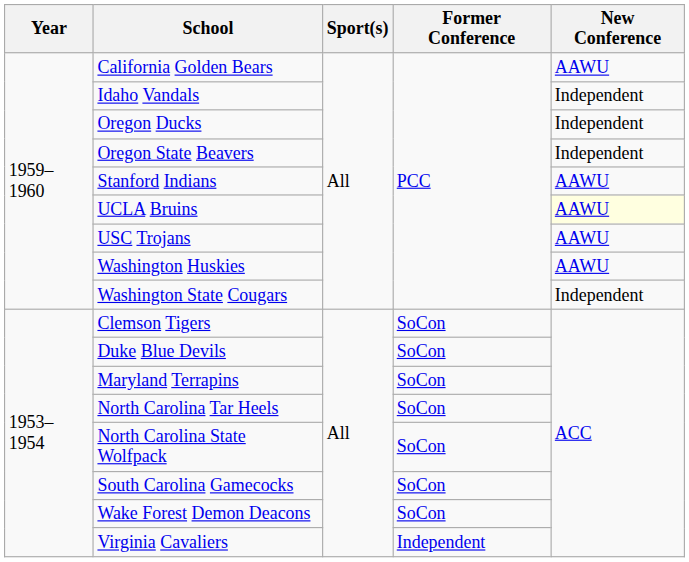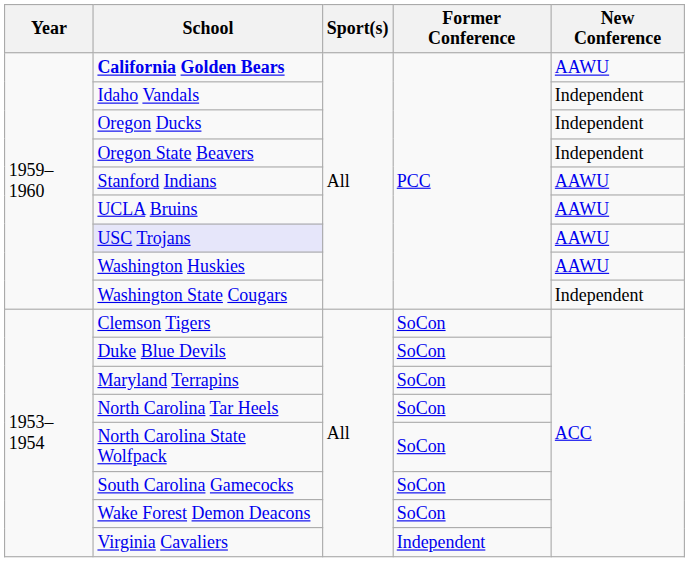(185, 67) normal -> (191, 67) bold
(582, 209) lightyellow background -> (582, 209) no background
(144, 237) no background -> (144, 237) lavender background
